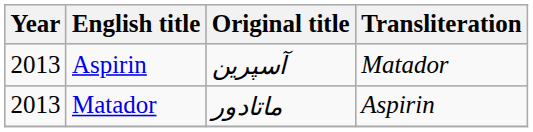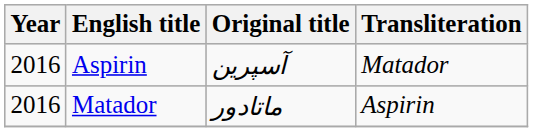(35, 64) 2013 -> (35, 64) 2016
(35, 105) 2013 -> (35, 105) 2016
